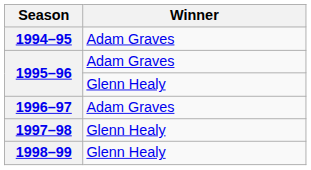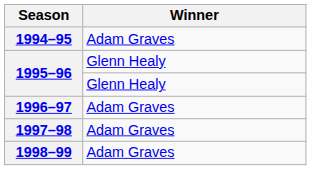(130, 61) Adam Graves -> (126, 61) Glenn Healy
(126, 130) Glenn Healy -> (130, 130) Adam Graves
(126, 152) Glenn Healy -> (130, 152) Adam Graves
